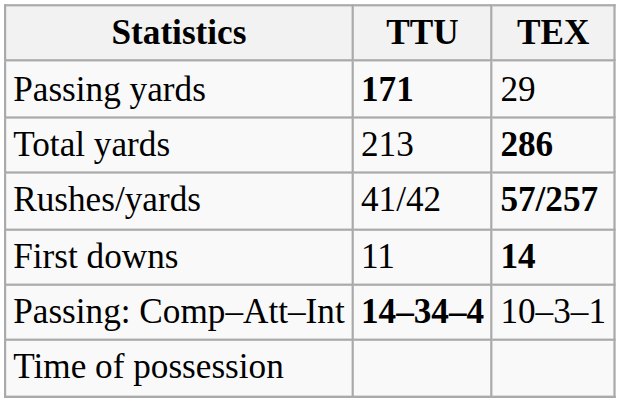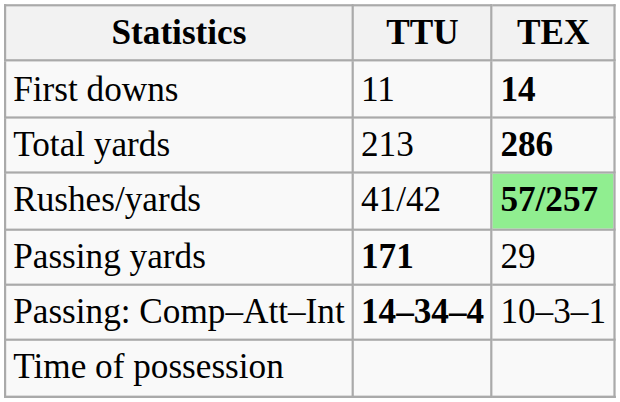rows swapped: (96, 255) <-> (110, 88)
(549, 200) no background -> (549, 200) lightgreen background
